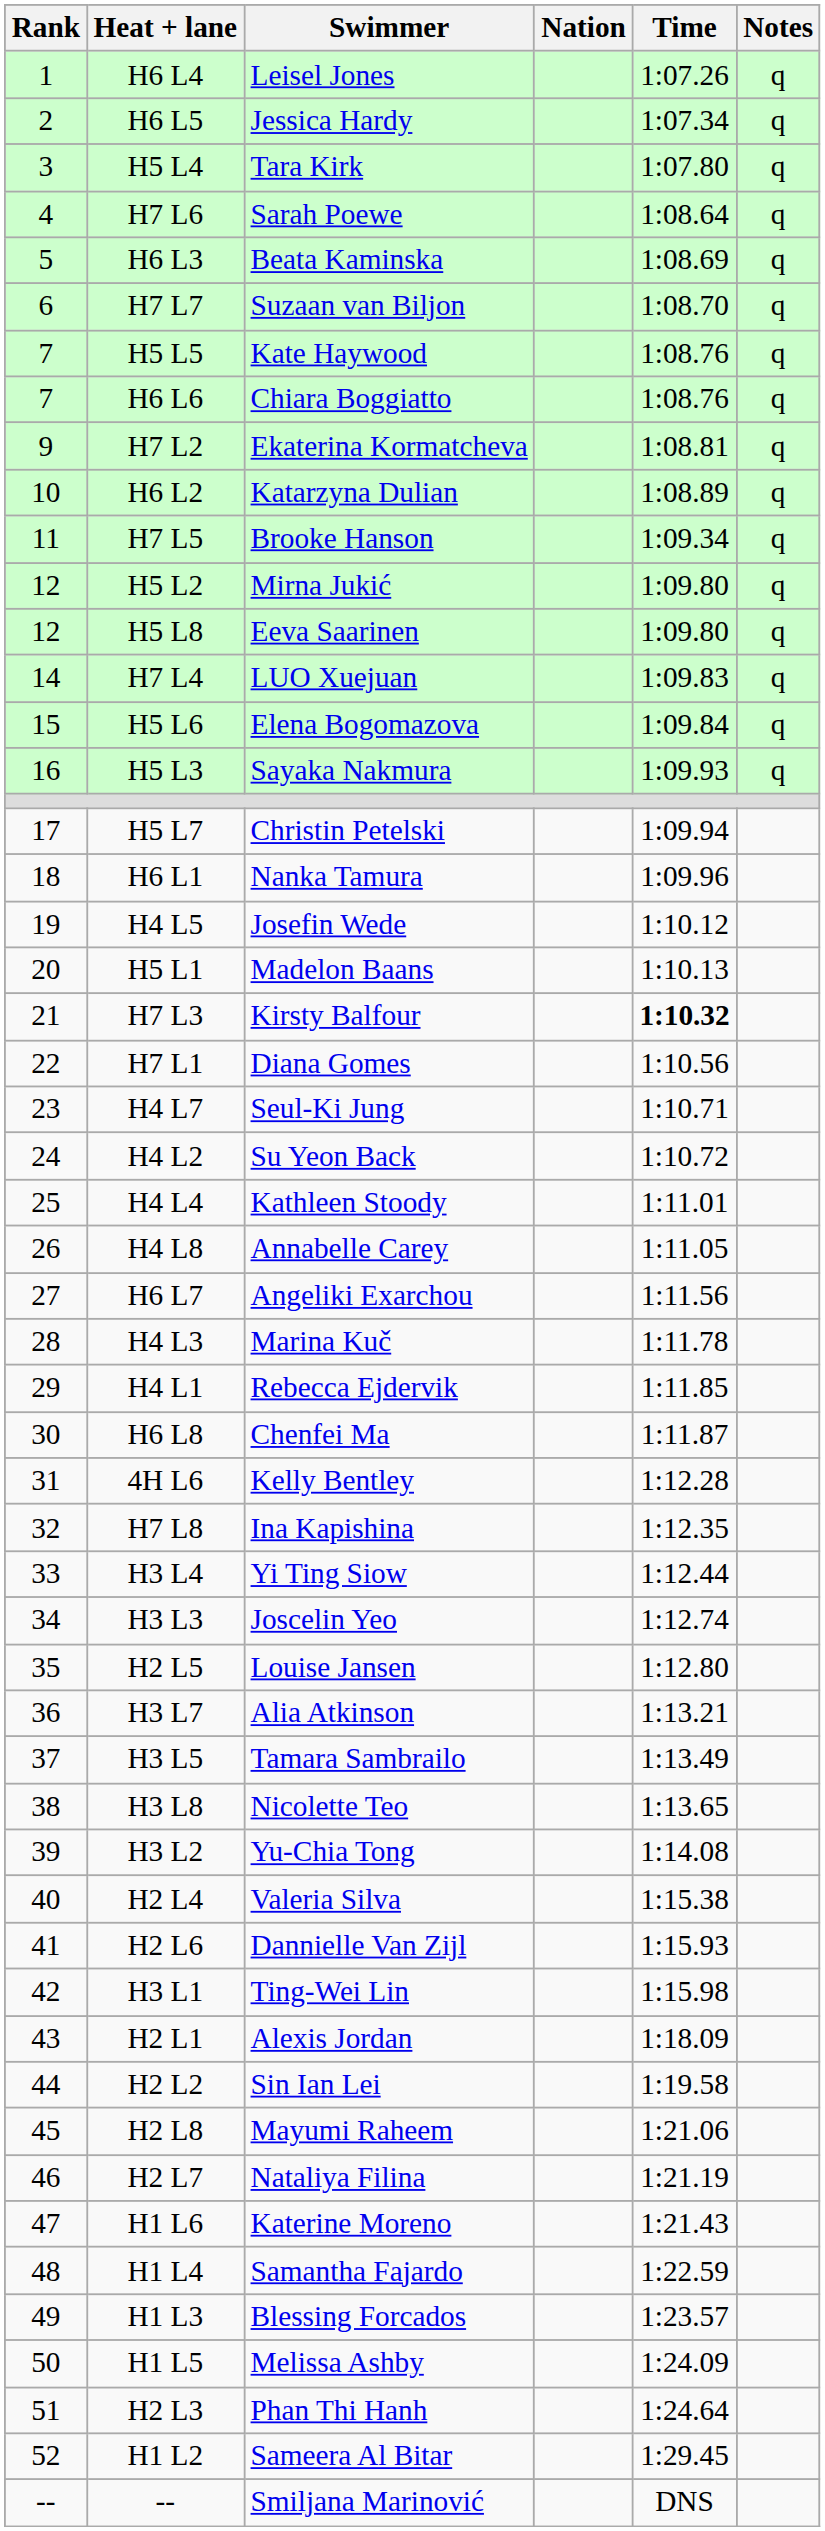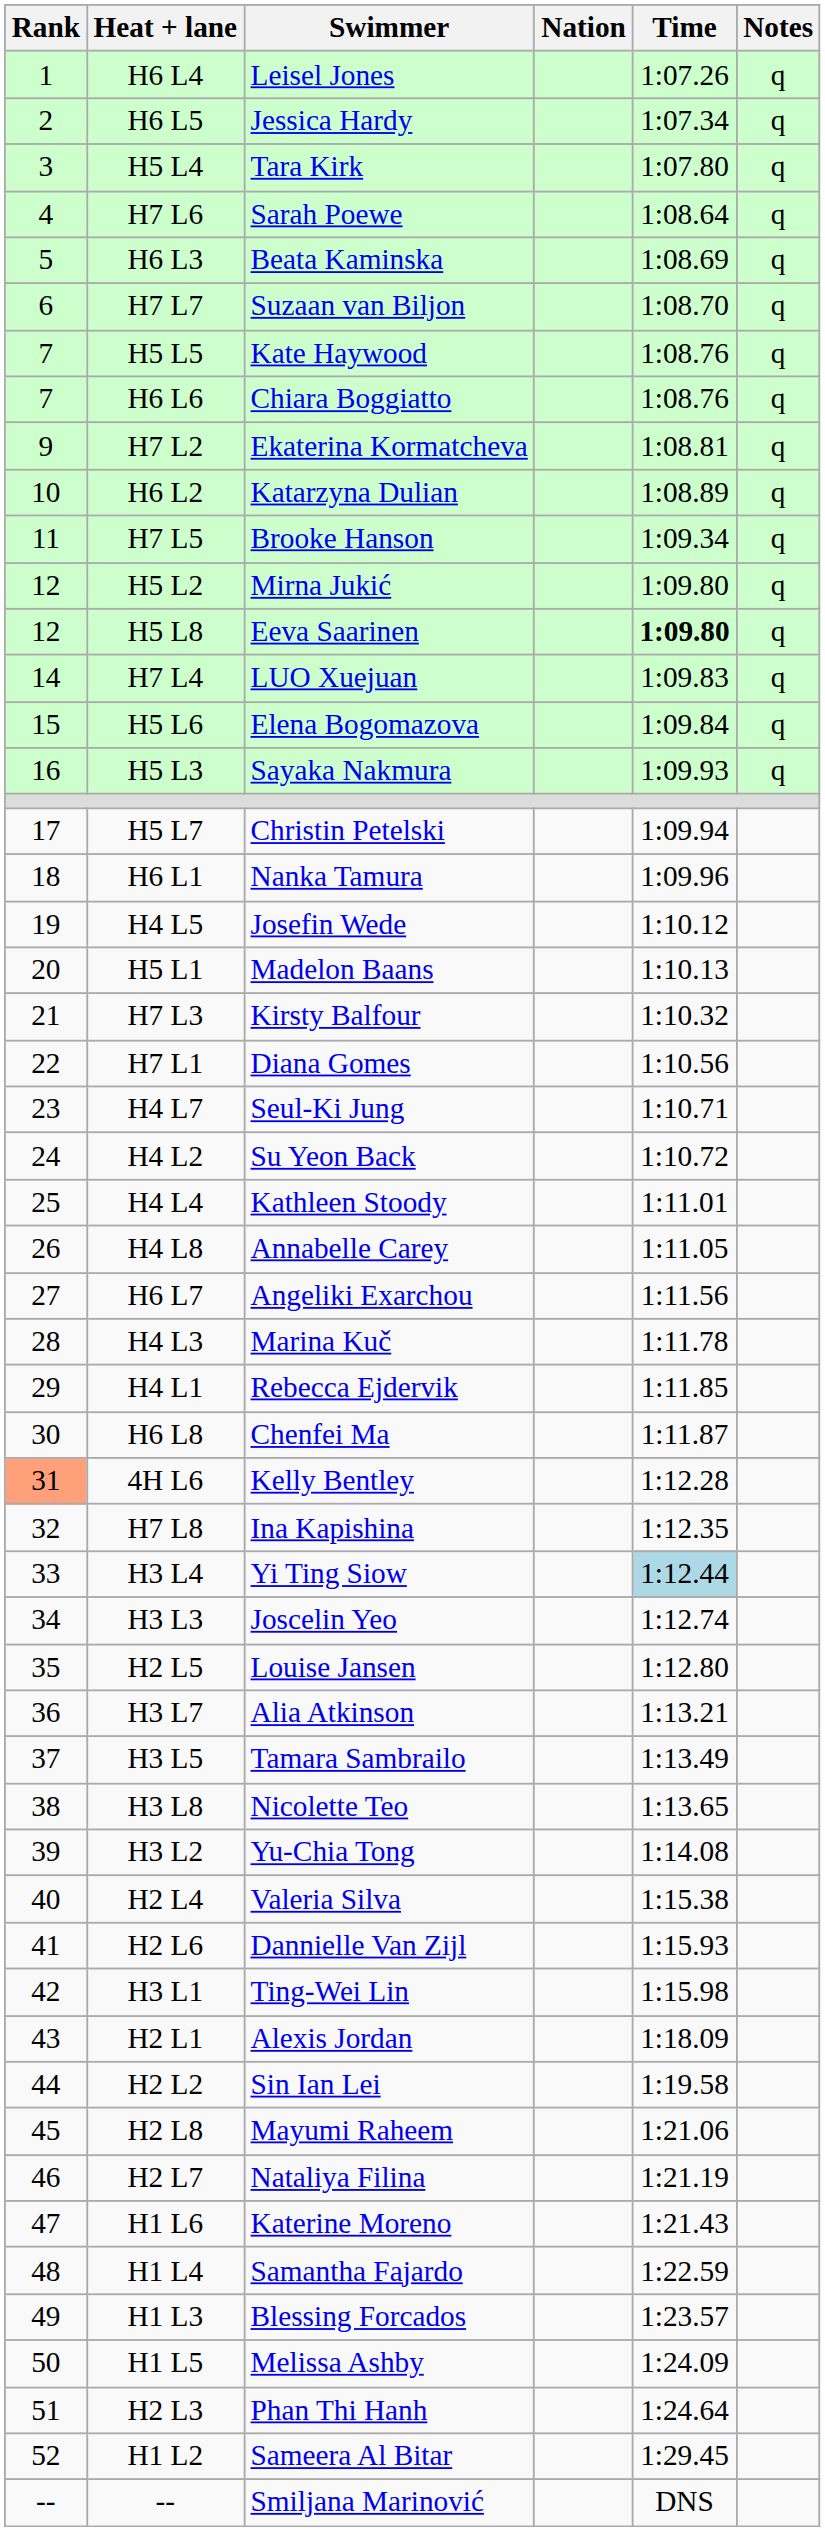(685, 631) normal -> (685, 631) bold
(685, 1016) bold -> (685, 1016) normal
(46, 1480) no background -> (46, 1480) lightsalmon background
(685, 1573) no background -> (685, 1573) lightblue background
